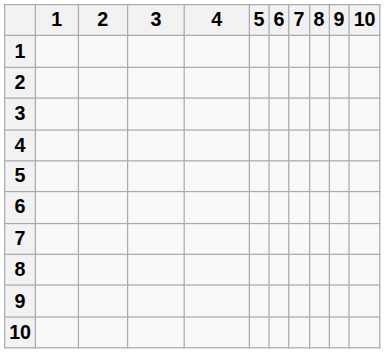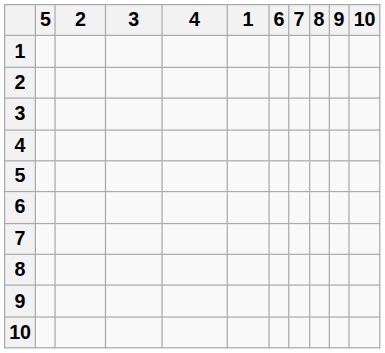columns swapped: (57, 20) <-> (259, 20)
